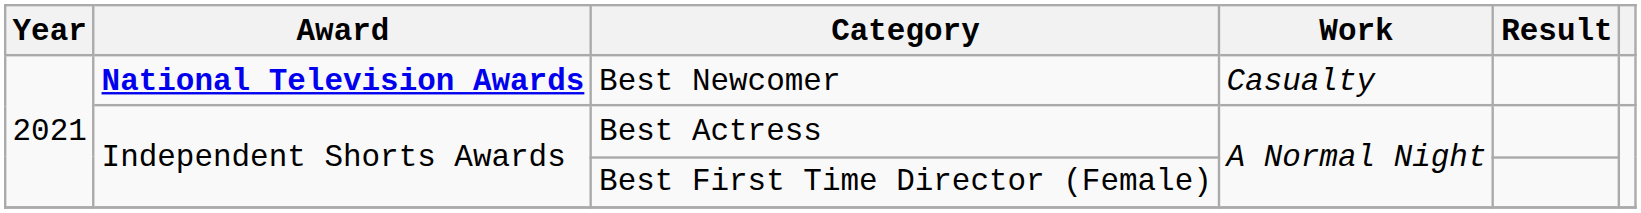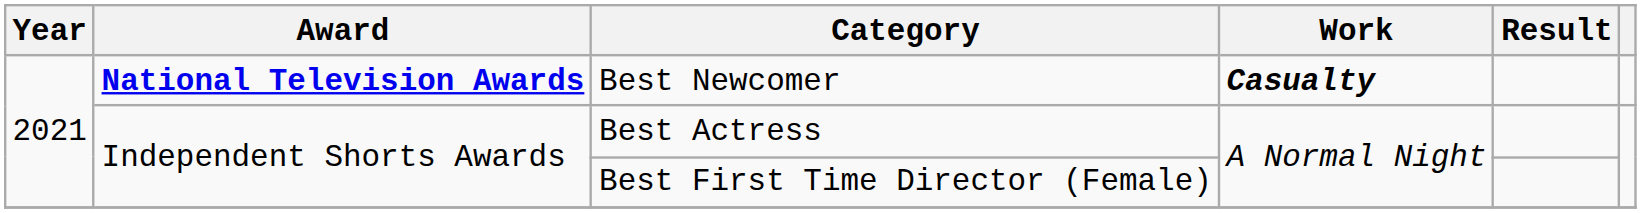(1301, 81) normal -> (1301, 81) bold
